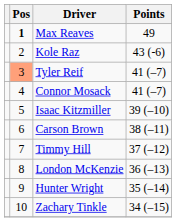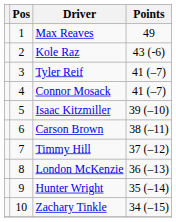(21, 33) bold -> (21, 33) normal
(21, 72) lightsalmon background -> (21, 72) no background
